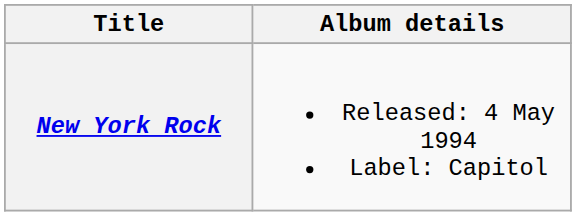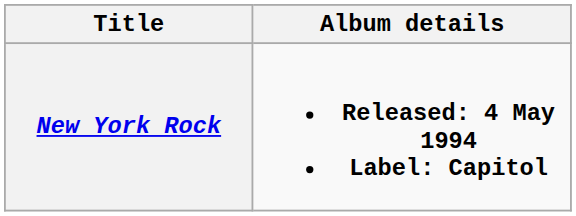(412, 141) normal -> (412, 141) bold
